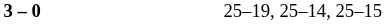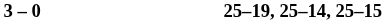(303, 11) normal -> (303, 11) bold
